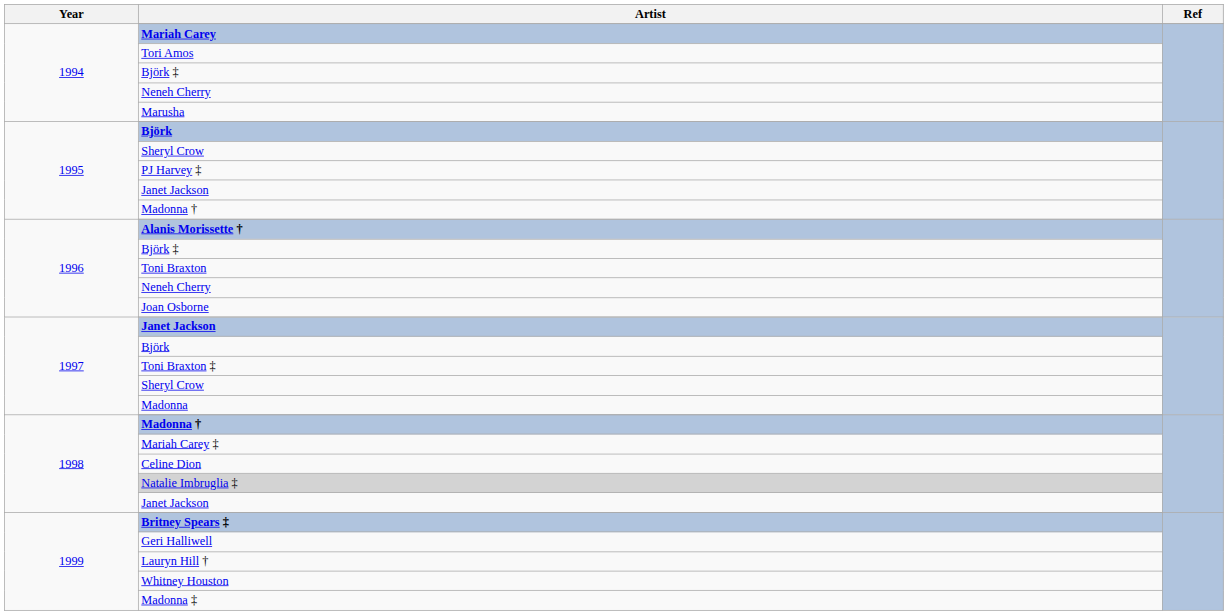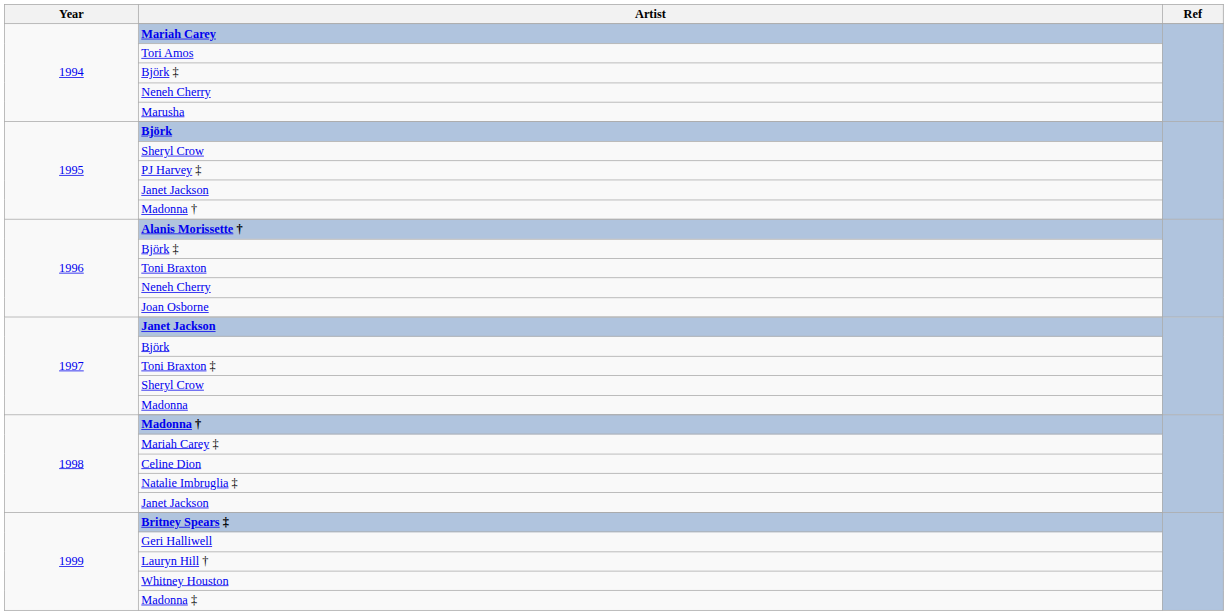(190, 483) lightgrey background -> (190, 483) no background
